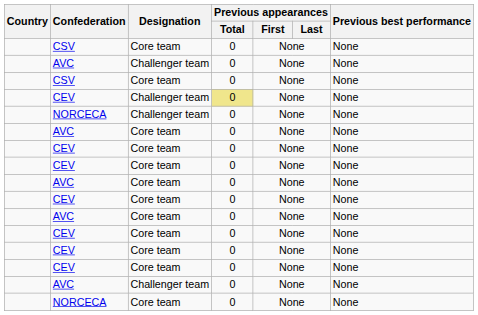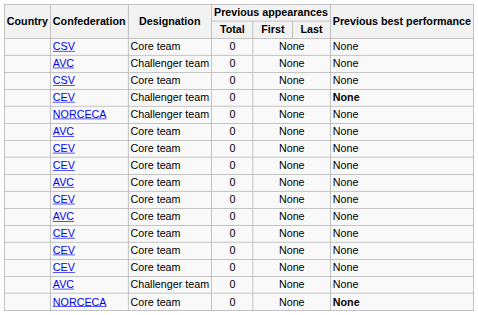(232, 98) khaki background -> (232, 98) no background
(346, 98) normal -> (346, 98) bold
(346, 302) normal -> (346, 302) bold
